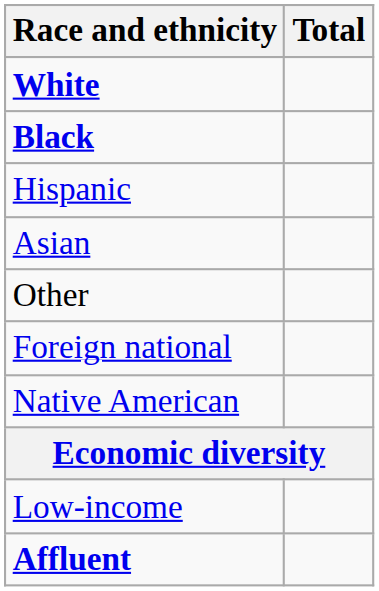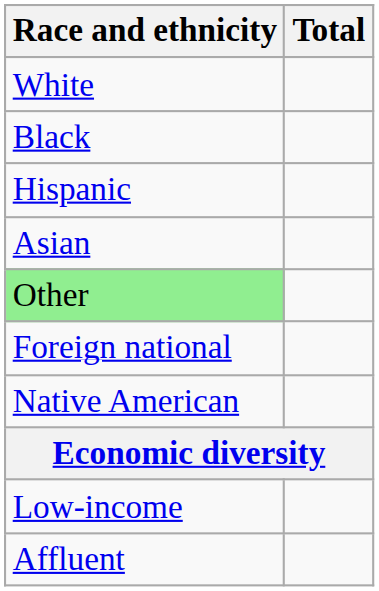(56, 83) bold -> (53, 83) normal
(53, 136) bold -> (52, 136) normal
(51, 294) no background -> (51, 294) lightgreen background
(72, 558) bold -> (69, 558) normal
